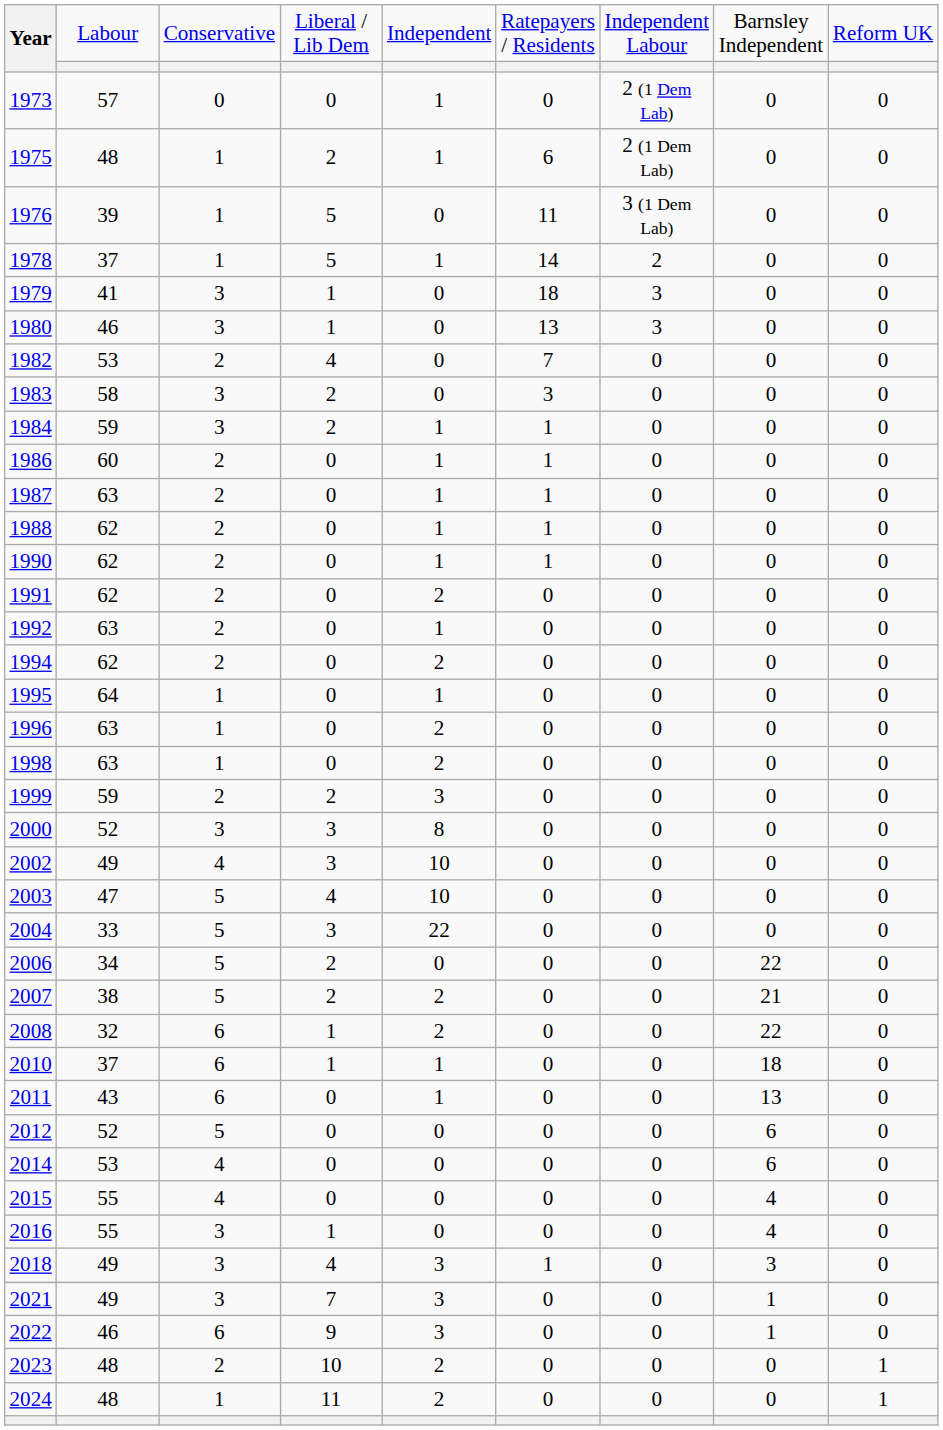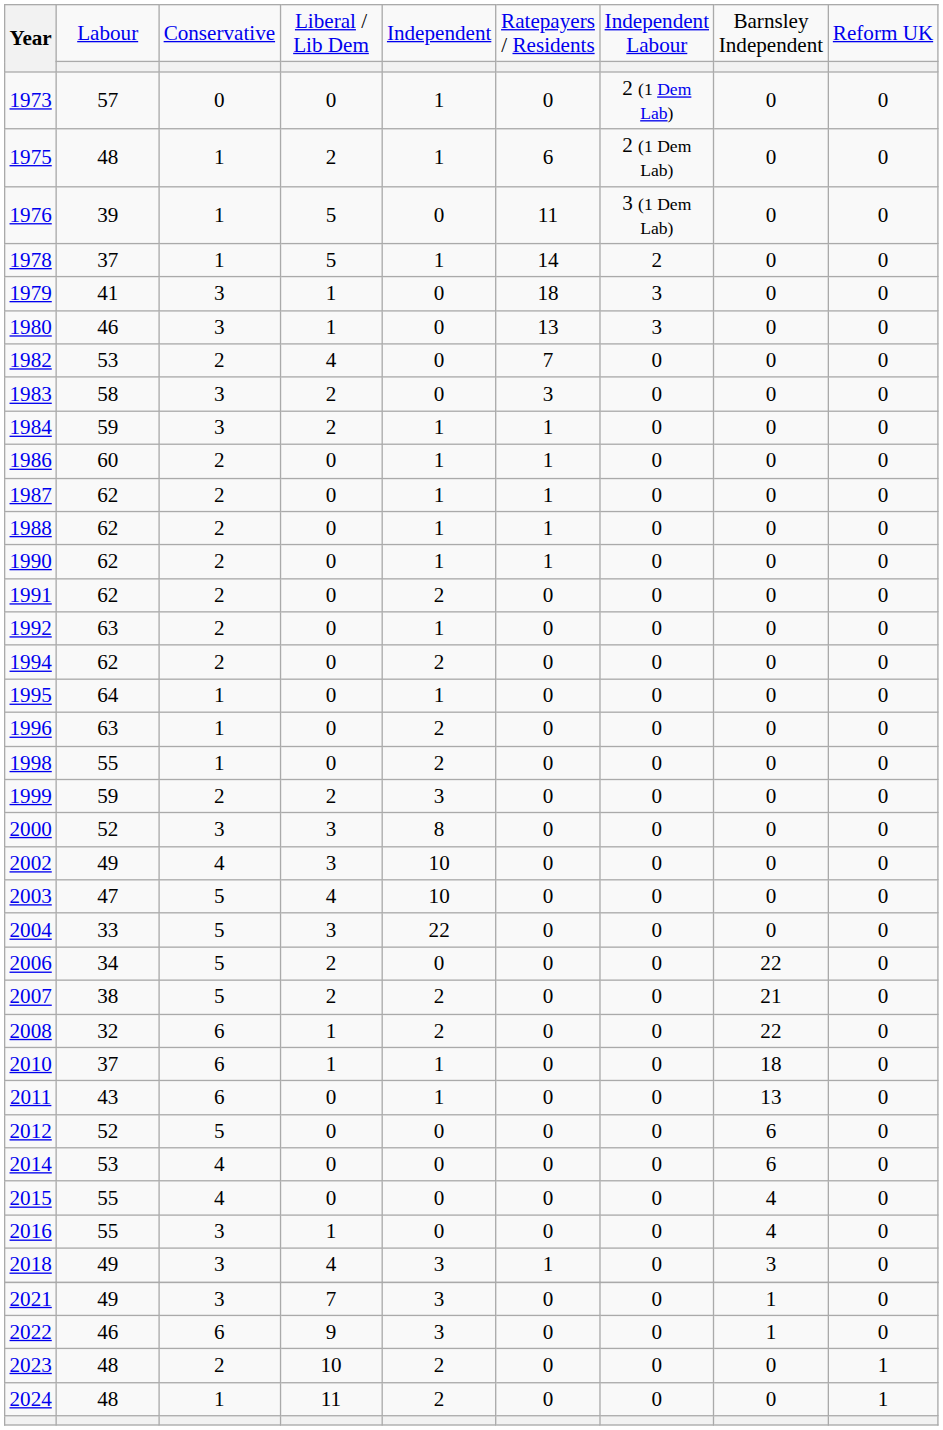(108, 494) 63 -> (108, 494) 62
(108, 762) 63 -> (108, 762) 55
